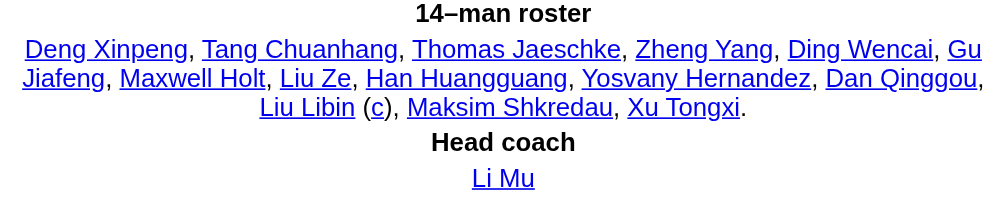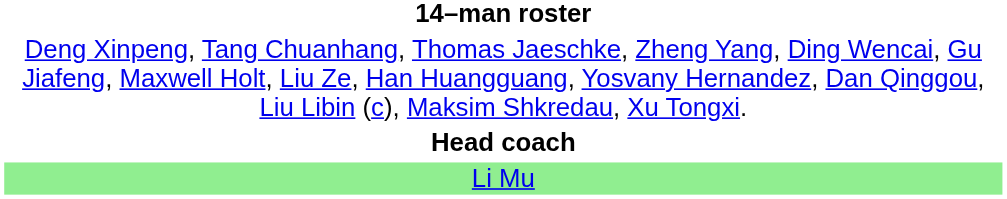(503, 178) no background -> (503, 178) lightgreen background
